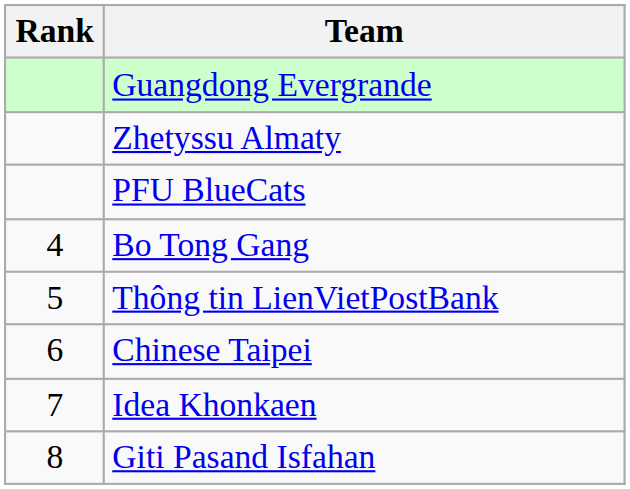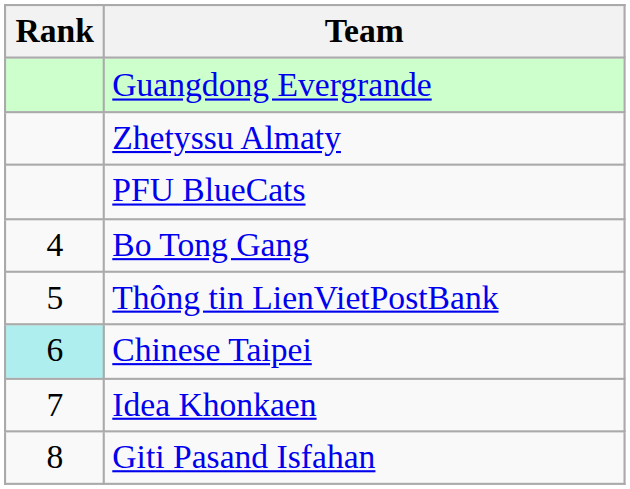(55, 350) no background -> (55, 350) paleturquoise background
